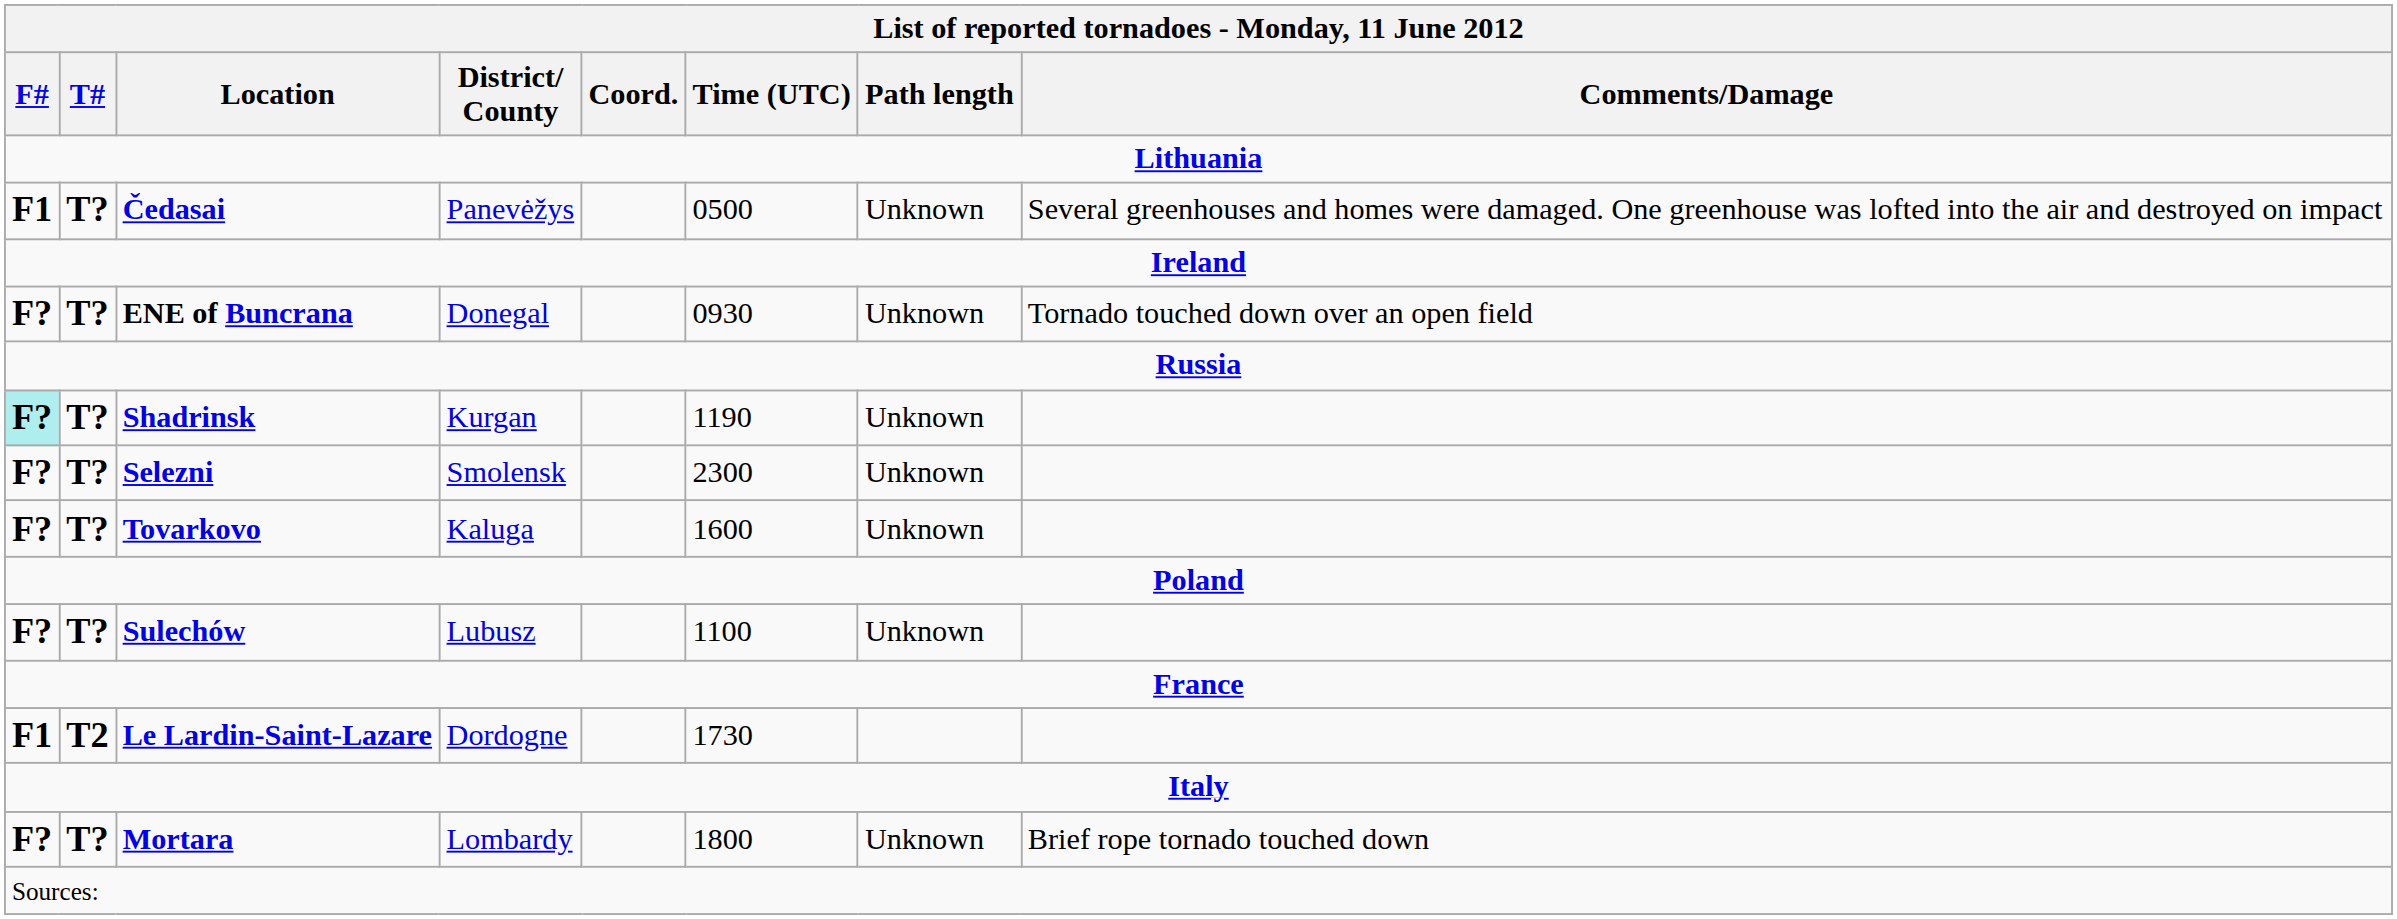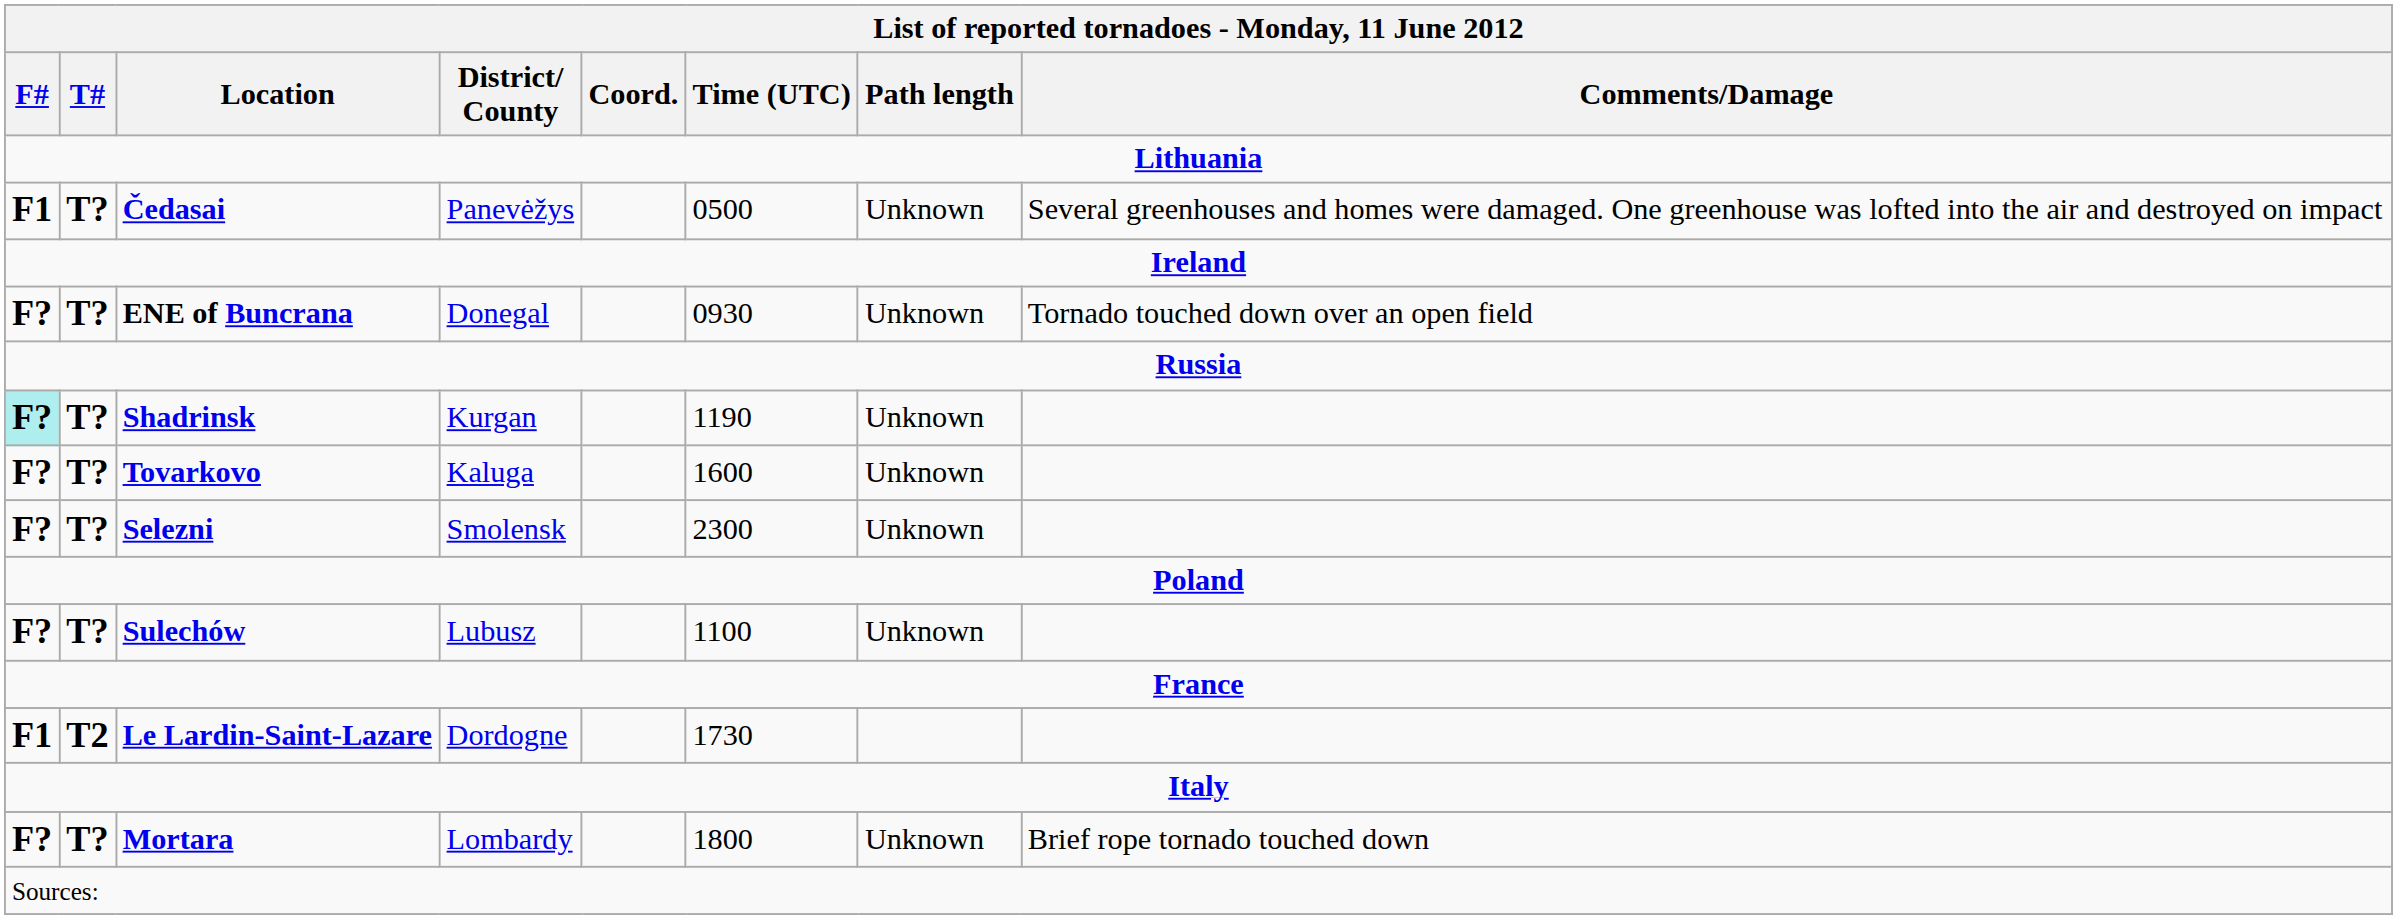rows swapped: (192, 528) <-> (168, 472)
